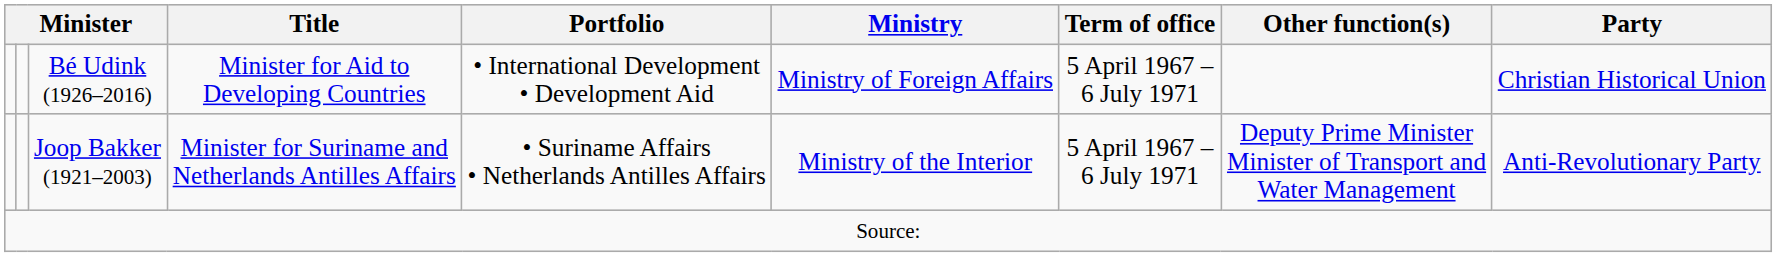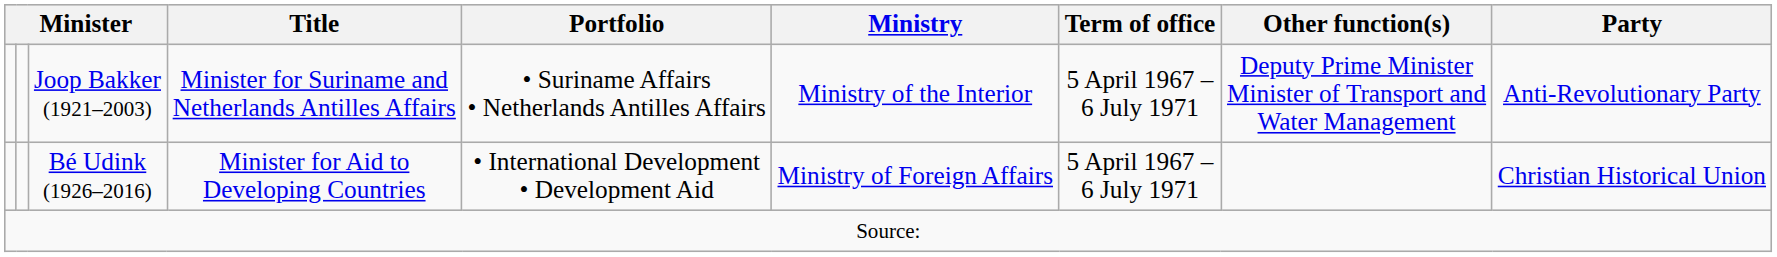rows swapped: (97, 161) <-> (97, 78)
